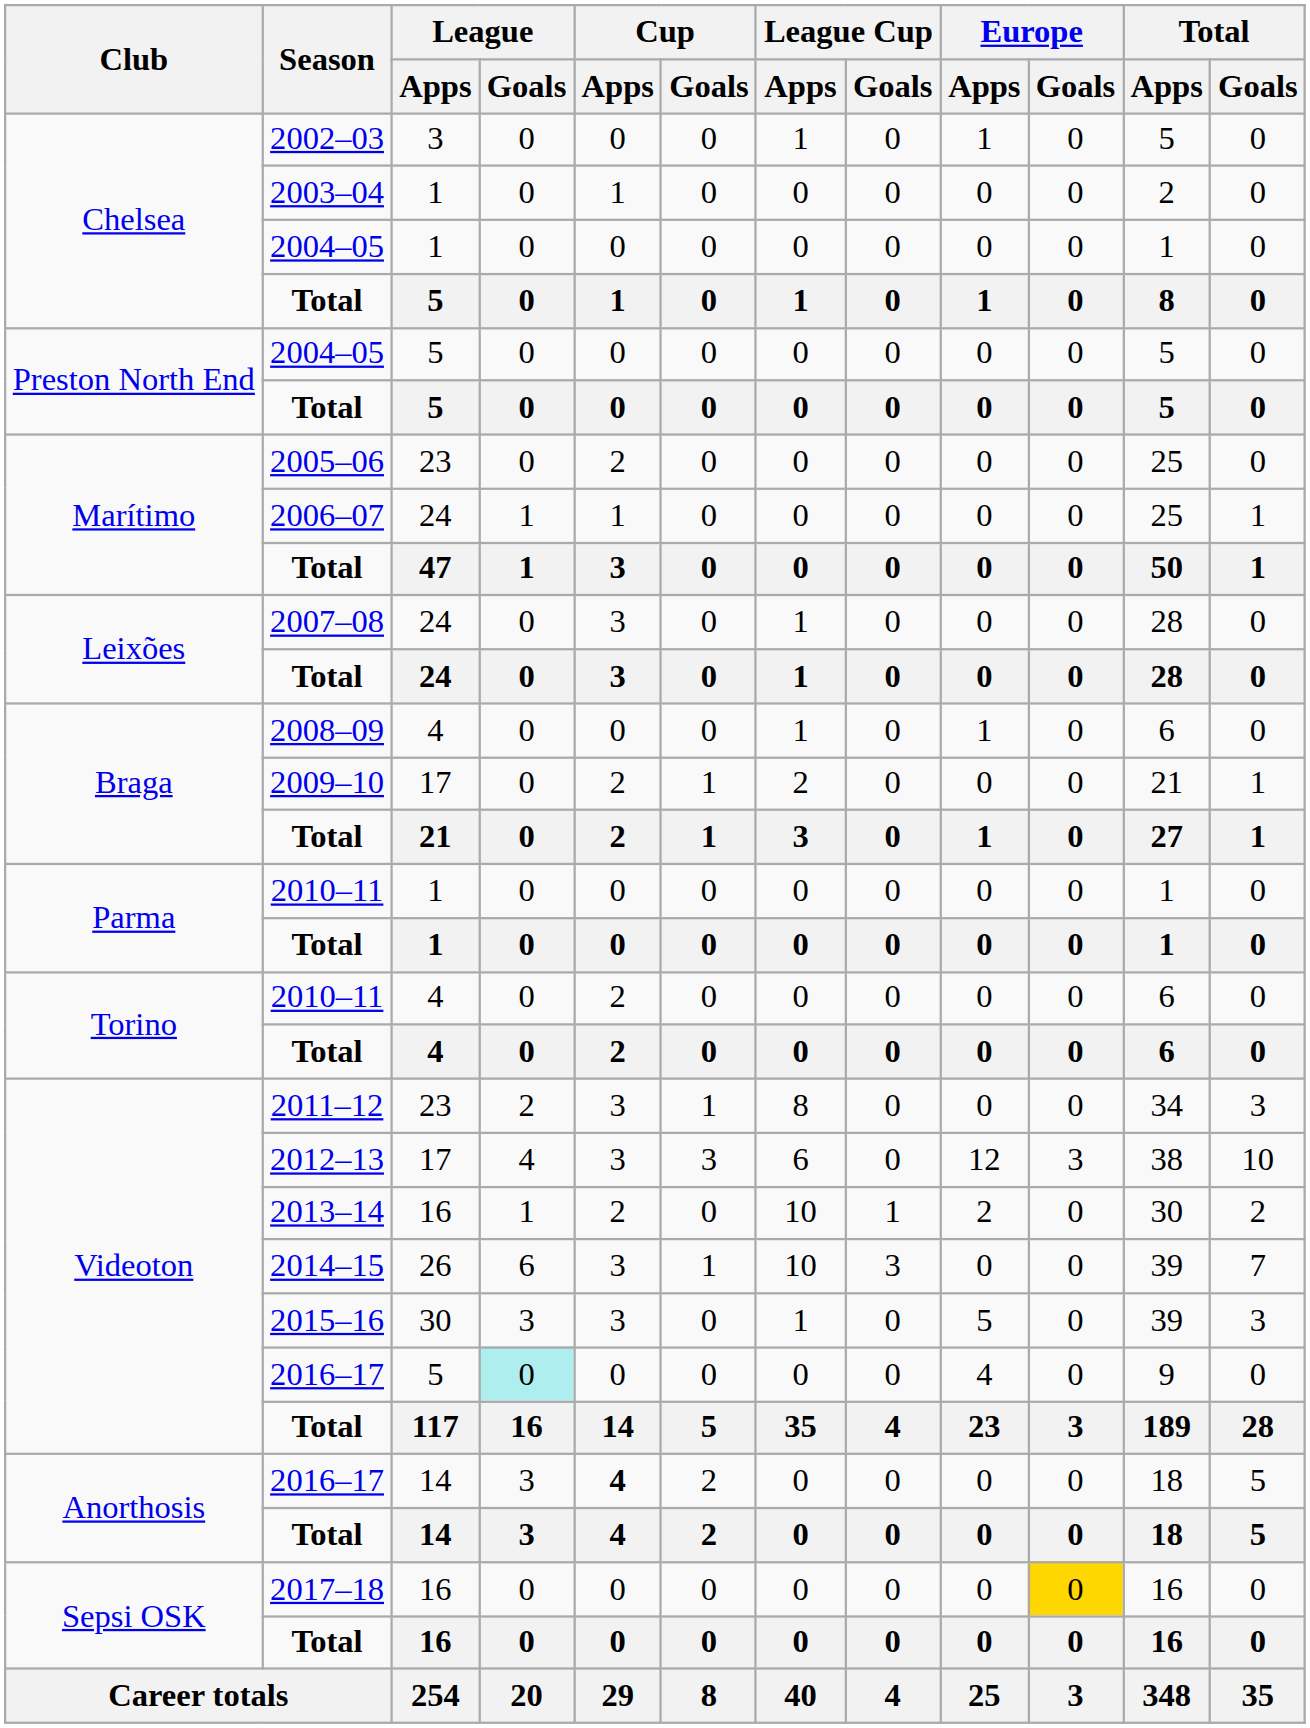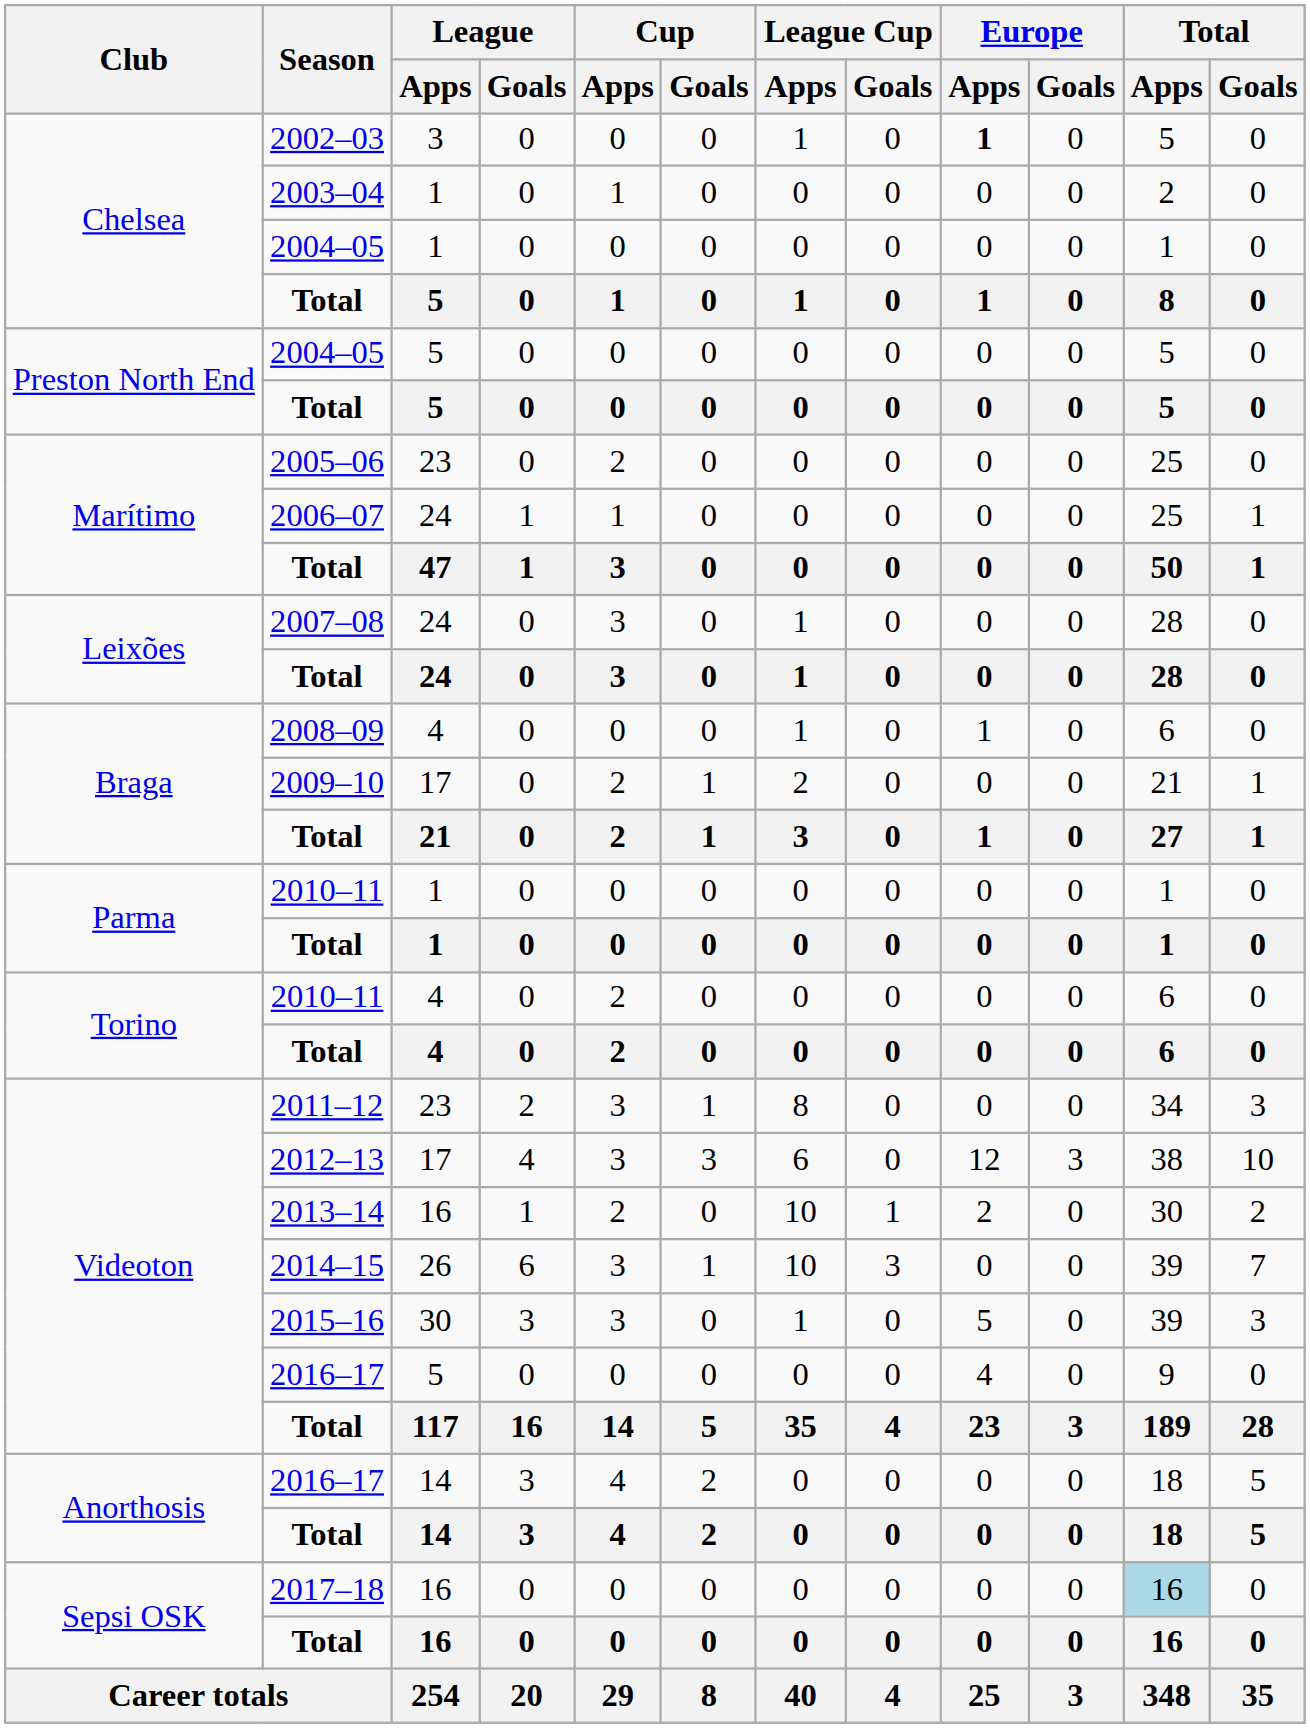(984, 139) normal -> (984, 139) bold
(527, 1373) paleturquoise background -> (527, 1373) no background
(618, 1480) bold -> (618, 1480) normal
(1075, 1588) gold background -> (1075, 1588) no background
(1167, 1588) no background -> (1167, 1588) lightblue background
